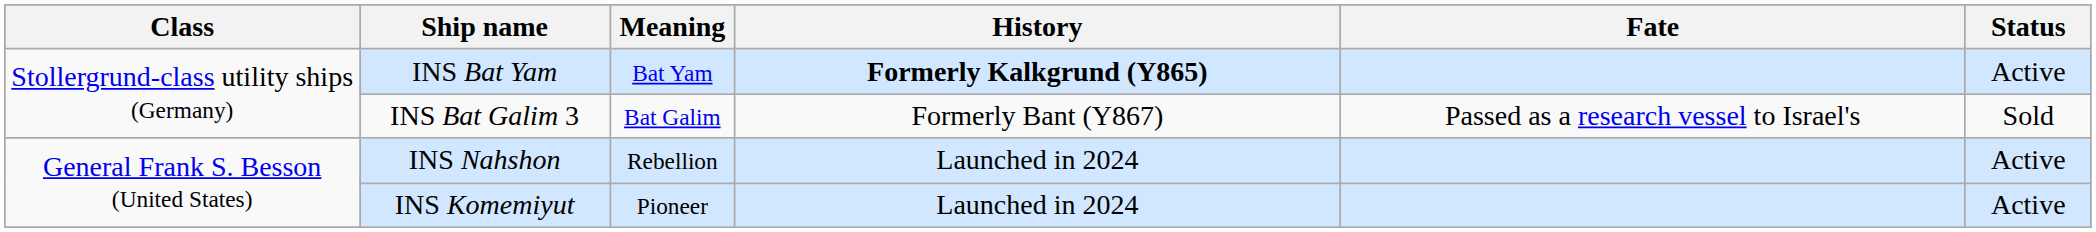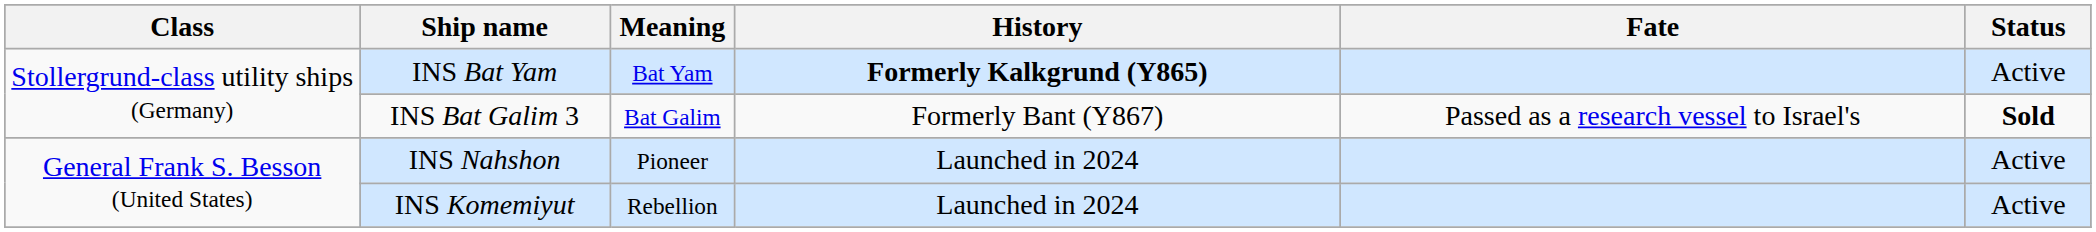(2028, 115) normal -> (2028, 115) bold
(672, 161) Rebellion -> (672, 161) Pioneer
(672, 206) Pioneer -> (672, 206) Rebellion
